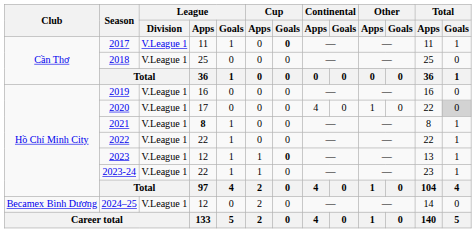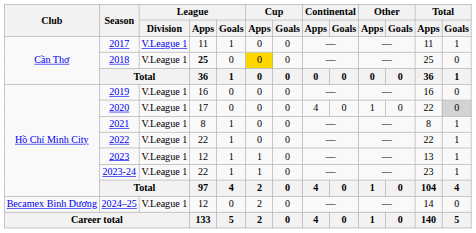(288, 44) bold -> (288, 44) normal
(203, 60) normal -> (203, 60) bold
(259, 60) no background -> (259, 60) gold background
(203, 124) bold -> (203, 124) normal
(288, 156) bold -> (288, 156) normal
